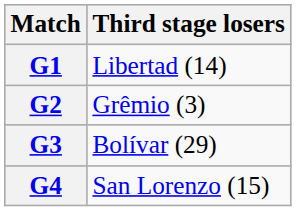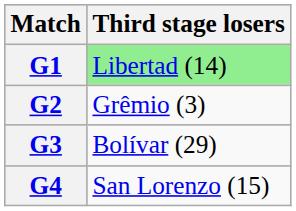(160, 64) no background -> (160, 64) lightgreen background
